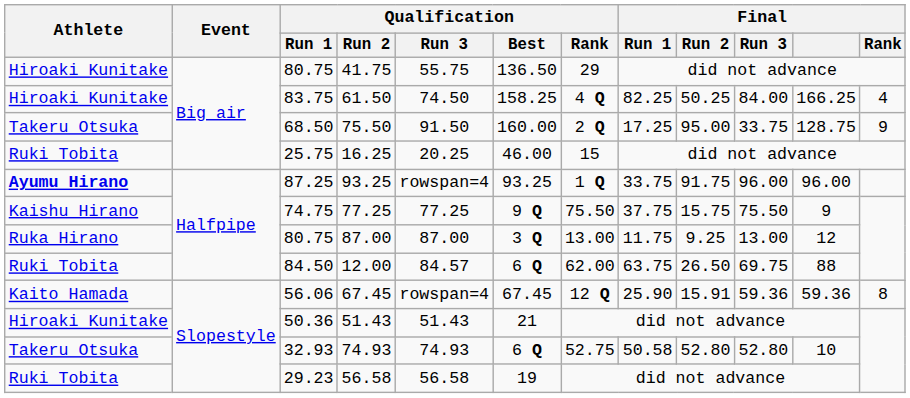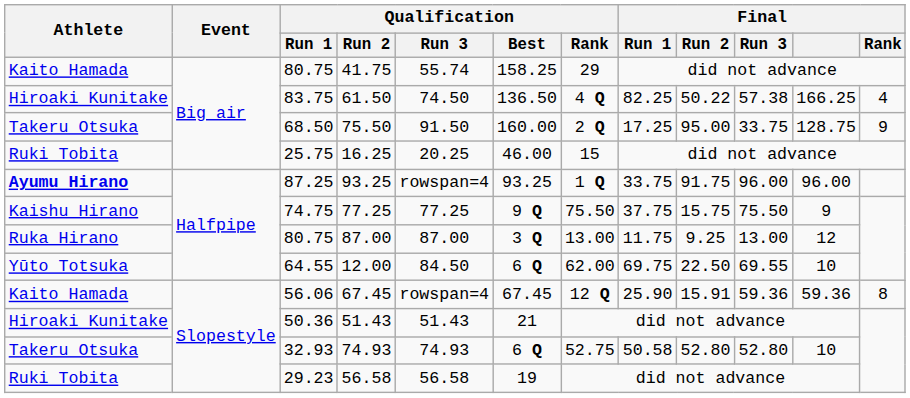(88, 71) Hiroaki Kunitake -> (68, 71) Kaito Hamada
(444, 71) 55.75 -> (444, 71) 55.74
(527, 71) 136.50 -> (527, 71) 158.25
(527, 99) 158.25 -> (527, 99) 136.50
(705, 99) 50.25 -> (705, 99) 50.22
(763, 99) 84.00 -> (763, 99) 57.38
(64, 266) Ruki Tobita -> (68, 266) Yūto Totsuka
(309, 266) 84.50 -> (309, 266) 64.55
(444, 266) 84.57 -> (444, 266) 84.50
(648, 266) 63.75 -> (648, 266) 69.75
(705, 266) 26.50 -> (705, 266) 22.50
(763, 266) 69.75 -> (763, 266) 69.55
(826, 266) 88 -> (826, 266) 10
